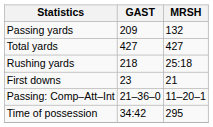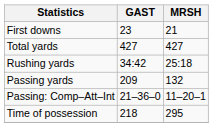rows swapped: (34, 80) <-> (40, 30)
(128, 63) 218 -> (133, 63) 34:42
(133, 113) 34:42 -> (128, 113) 218
